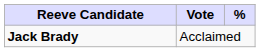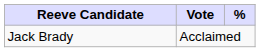(43, 36) bold -> (40, 36) normal
